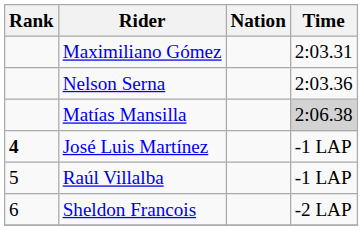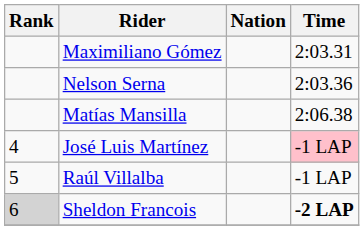(324, 115) lightgrey background -> (324, 115) no background
(14, 146) bold -> (14, 146) normal
(323, 146) no background -> (323, 146) pink background
(14, 209) no background -> (14, 209) lightgrey background
(323, 209) normal -> (324, 209) bold
